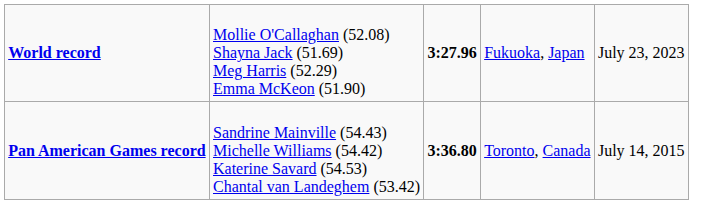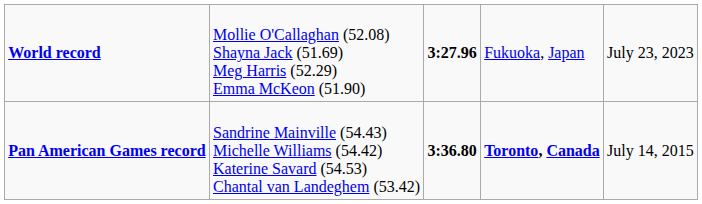(537, 150) normal -> (542, 150) bold
